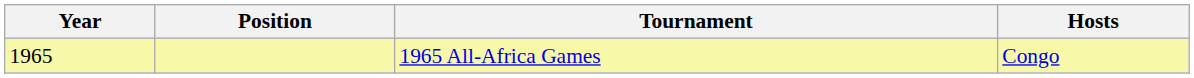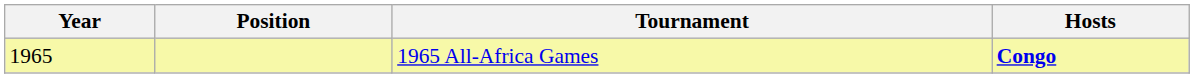(1031, 55) normal -> (1026, 55) bold
